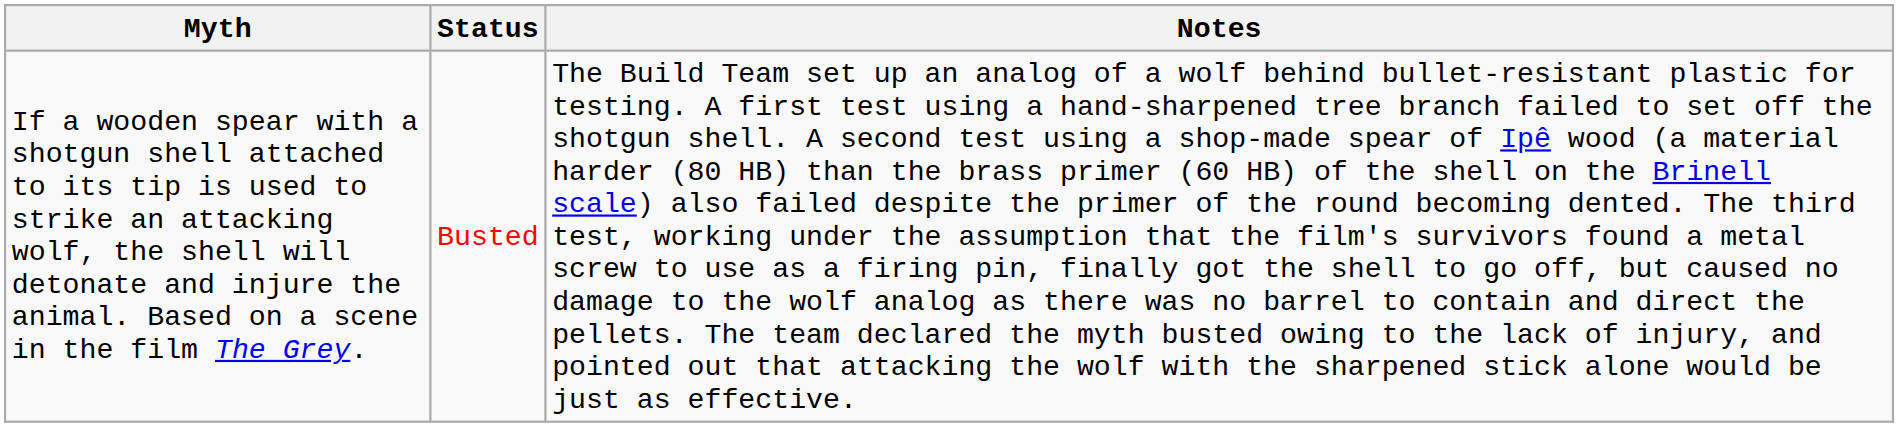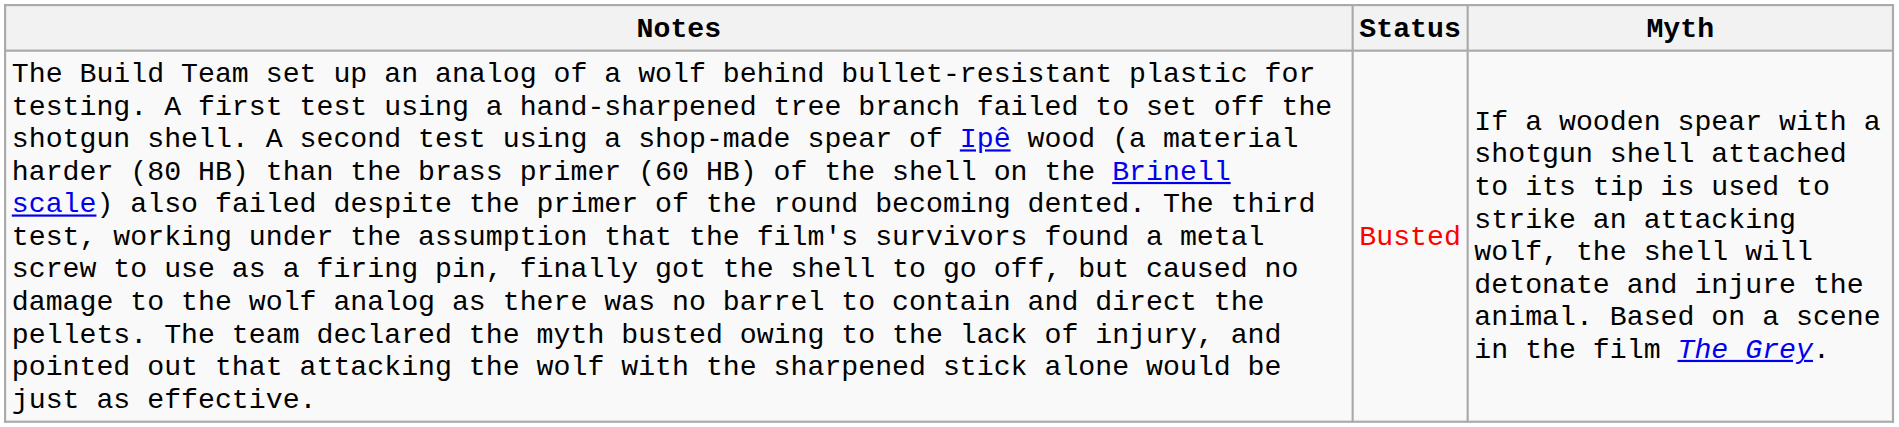columns swapped: (218, 28) <-> (1219, 28)
